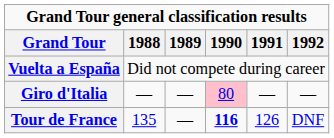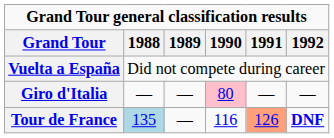(144, 119) no background -> (144, 119) lightblue background
(226, 119) bold -> (226, 119) normal
(267, 119) no background -> (266, 119) lightsalmon background
(308, 119) normal -> (308, 119) bold
